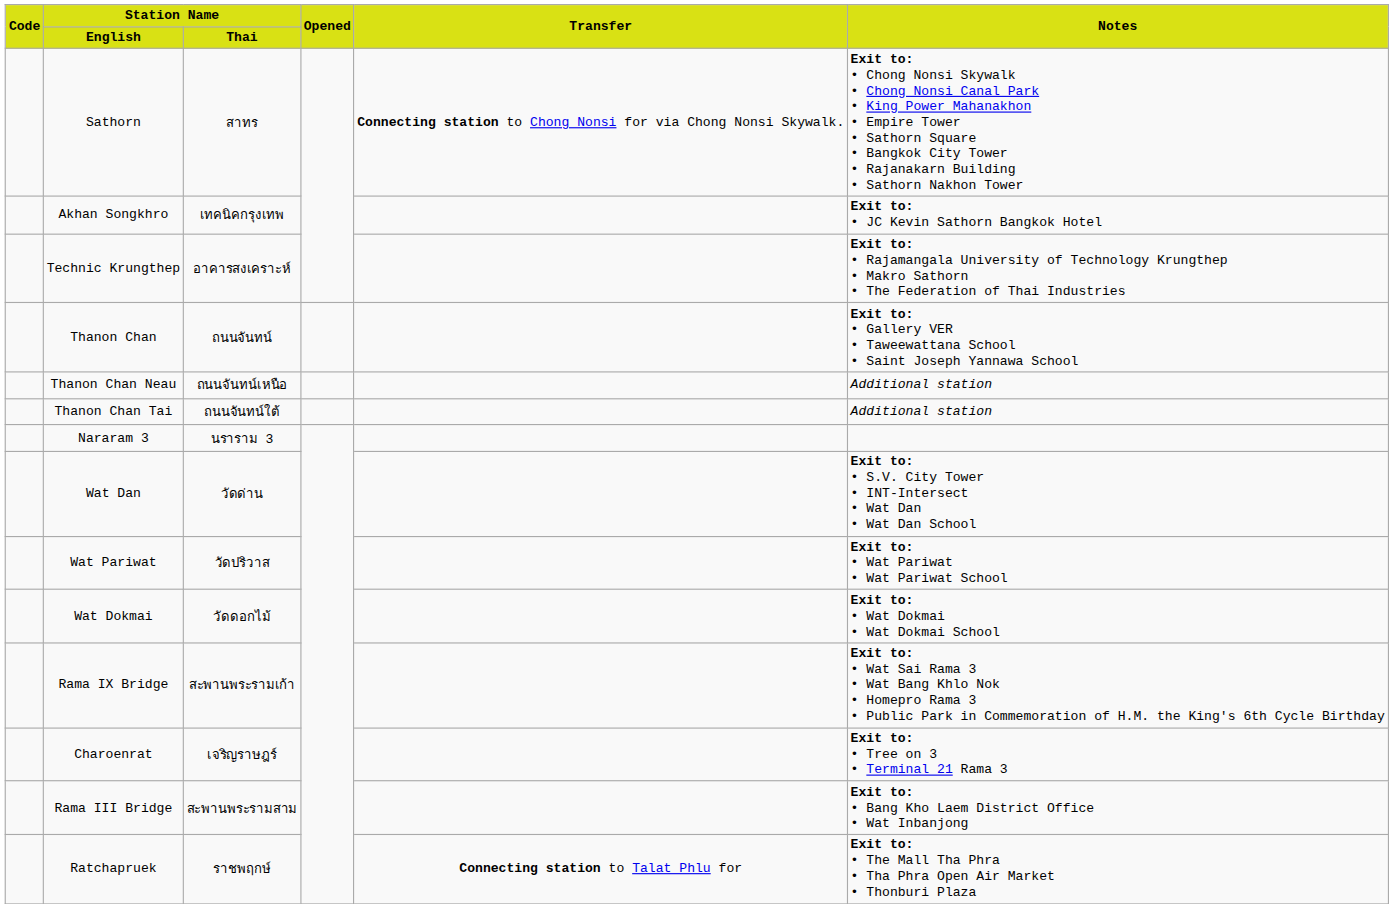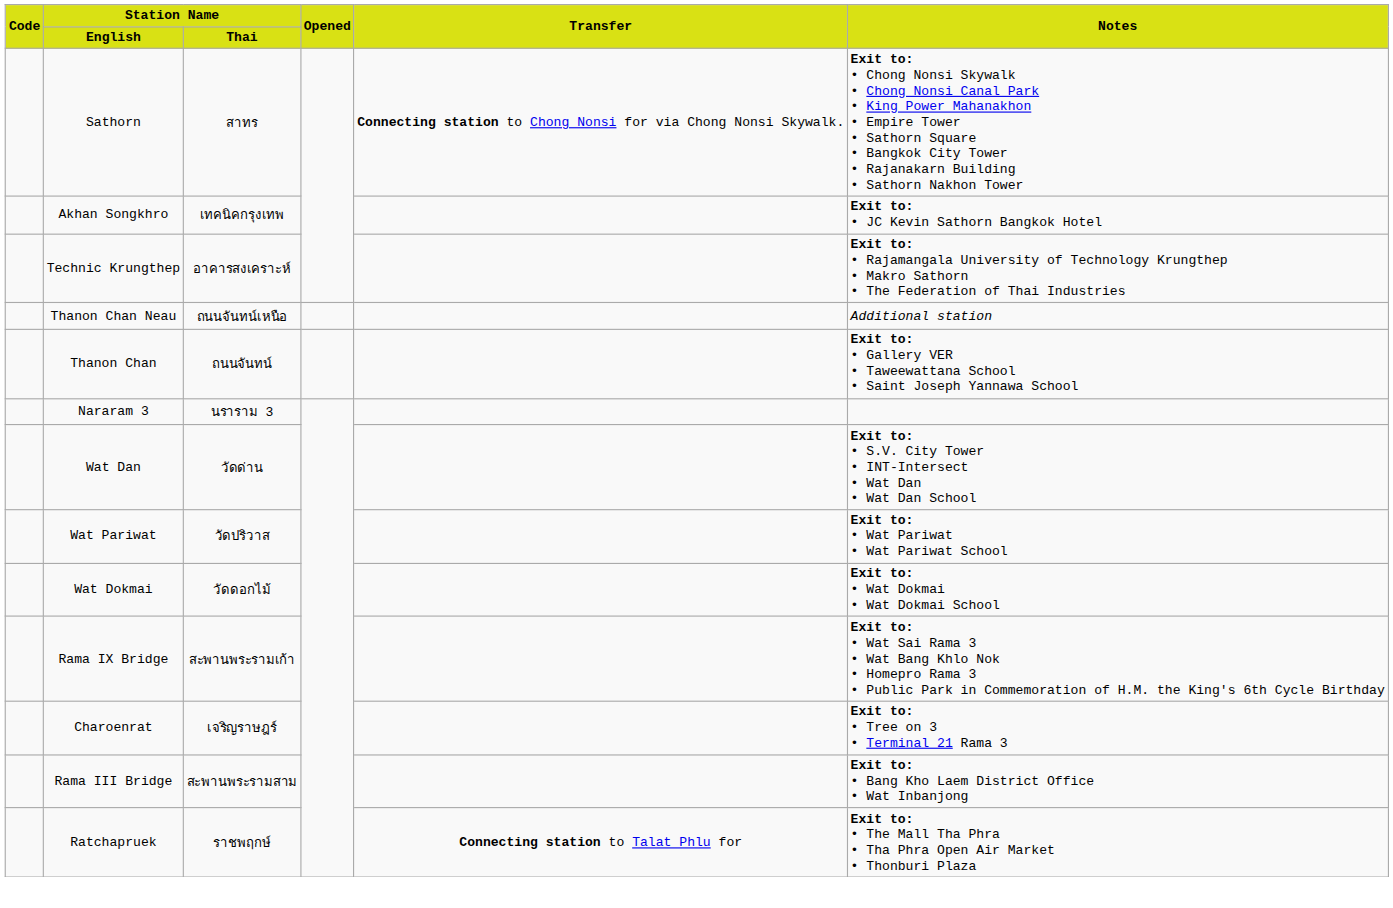rows swapped: (113, 385) <-> (113, 337)
- row: (113, 412)
